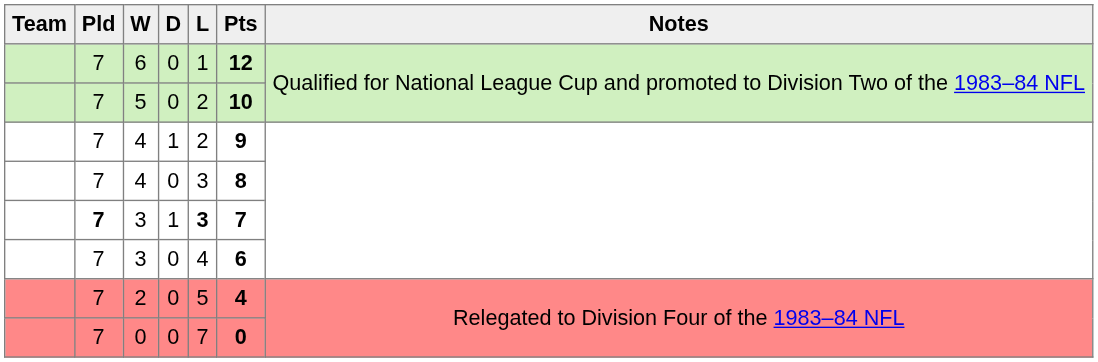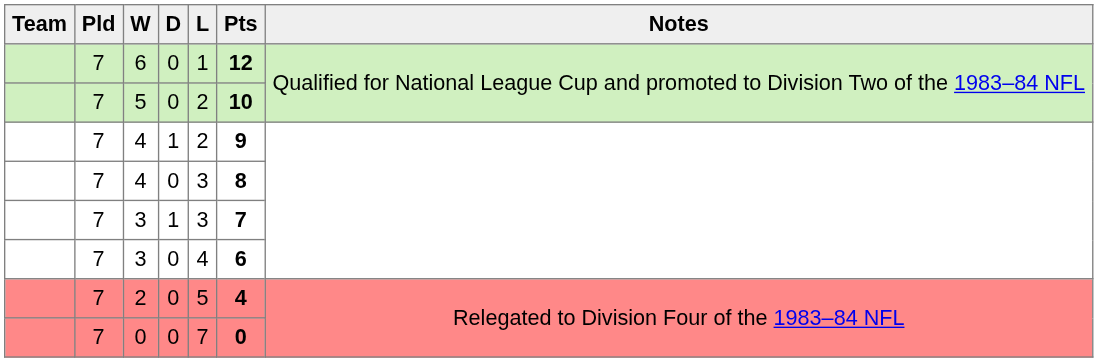(99, 219) bold -> (99, 219) normal
(203, 219) bold -> (203, 219) normal
